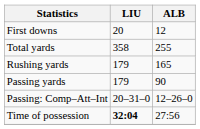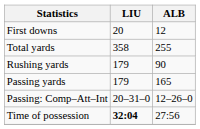(163, 64) 165 -> (161, 64) 90
(161, 81) 90 -> (163, 81) 165
